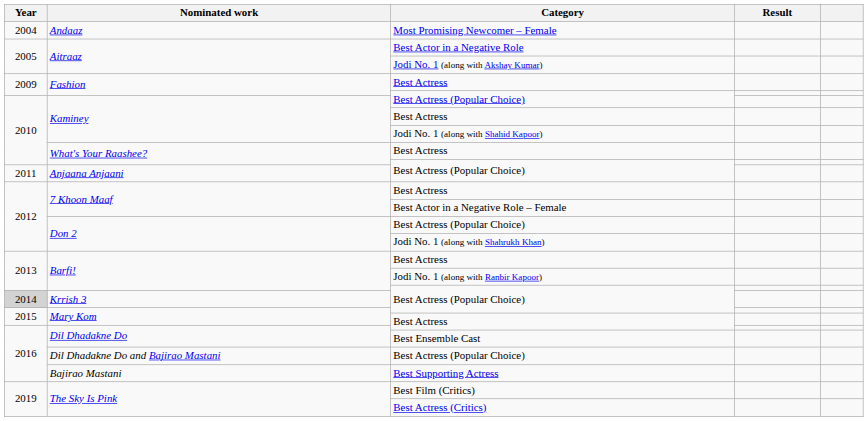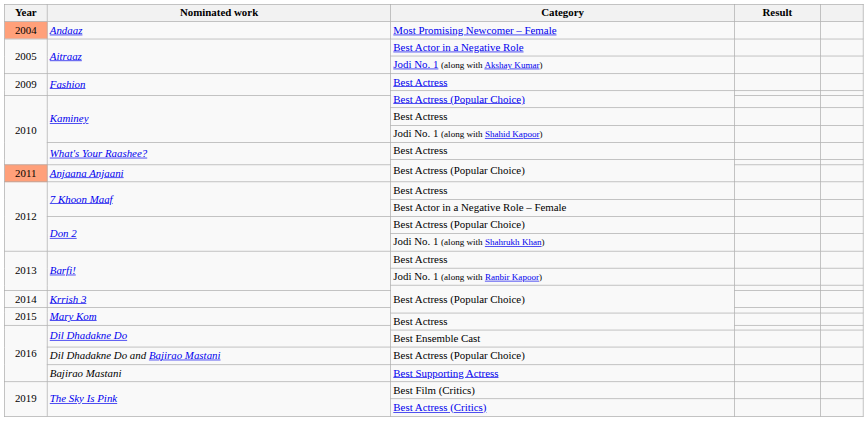(26, 30) no background -> (26, 30) lightsalmon background
(26, 173) no background -> (26, 173) lightsalmon background
(26, 299) lightgrey background -> (26, 299) no background
